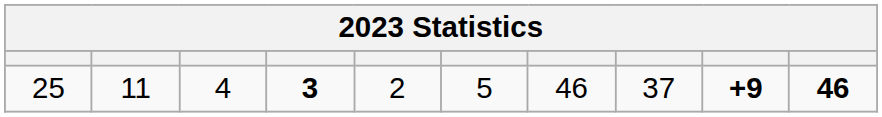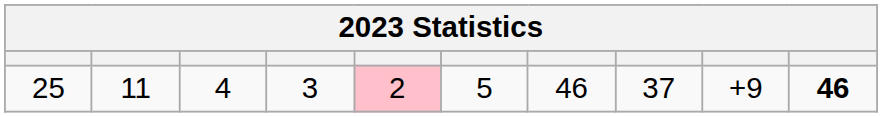(310, 88) bold -> (310, 88) normal
(397, 88) no background -> (397, 88) pink background
(746, 88) bold -> (746, 88) normal
